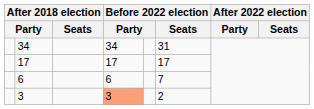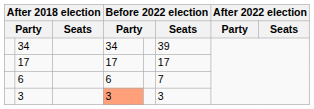(164, 46) 31 -> (164, 46) 39
(161, 96) 2 -> (161, 96) 3
